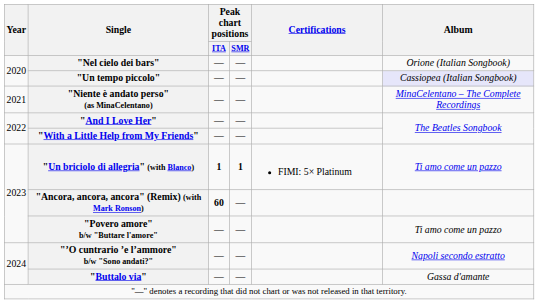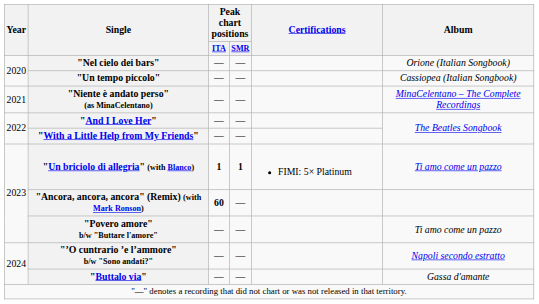(458, 78) lavender background -> (458, 78) no background
